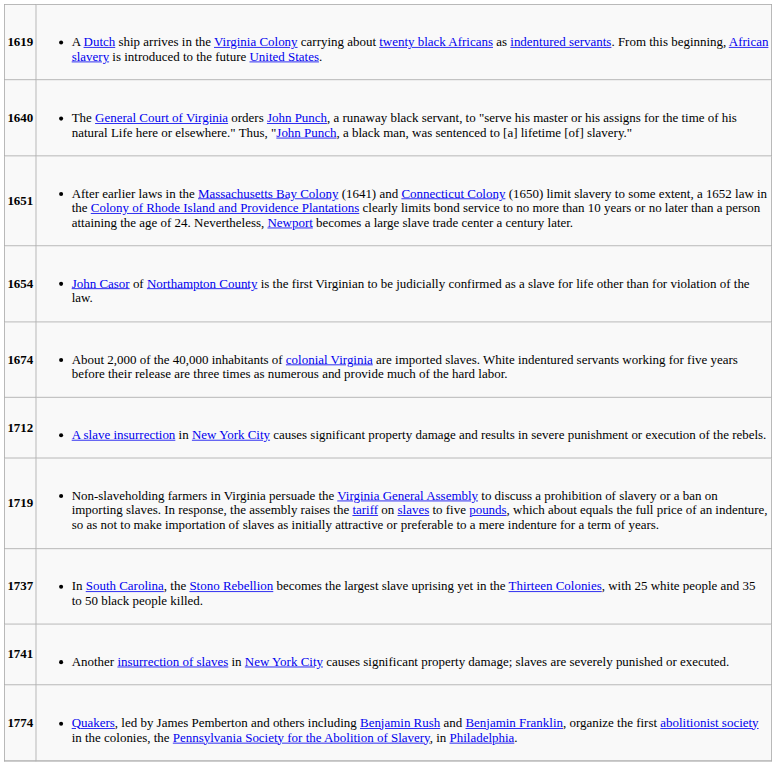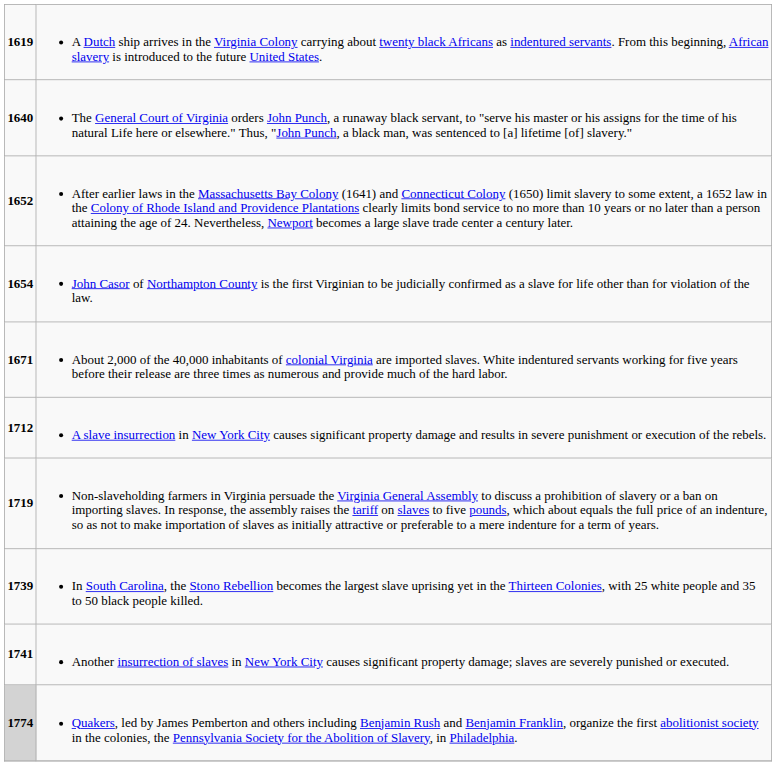(20, 200) 1651 -> (20, 200) 1652
(20, 359) 1674 -> (20, 359) 1671
(20, 586) 1737 -> (20, 586) 1739
(20, 723) no background -> (20, 723) lightgrey background
